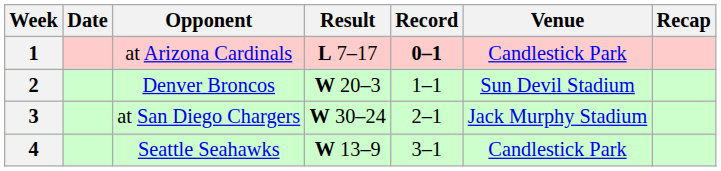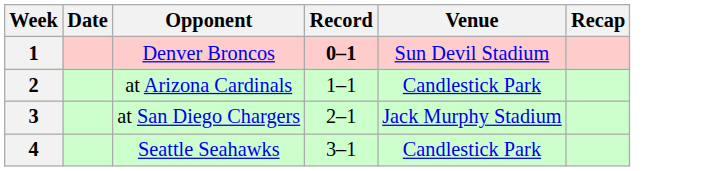- column: (348, 20)
(209, 52) at Arizona Cardinals -> (209, 52) Denver Broncos
(557, 52) Candlestick Park -> (472, 52) Sun Devil Stadium
(209, 85) Denver Broncos -> (209, 85) at Arizona Cardinals
(557, 85) Sun Devil Stadium -> (472, 85) Candlestick Park
